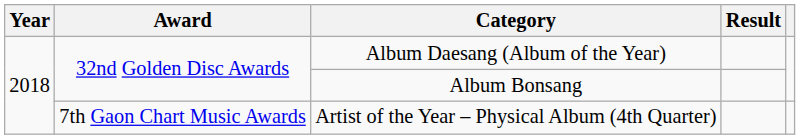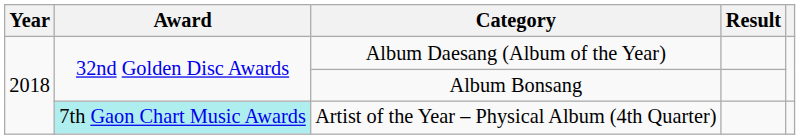(183, 117) no background -> (183, 117) paleturquoise background
